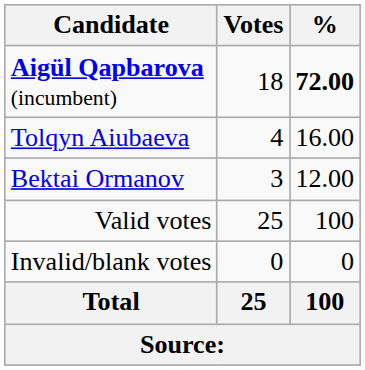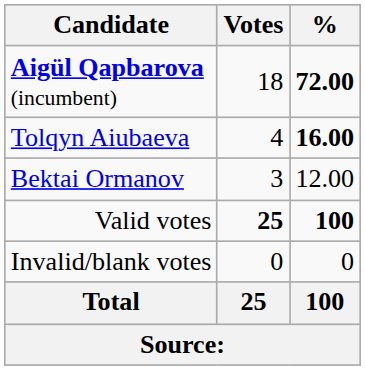(325, 137) normal -> (325, 137) bold
(270, 219) normal -> (270, 219) bold
(335, 219) normal -> (335, 219) bold
